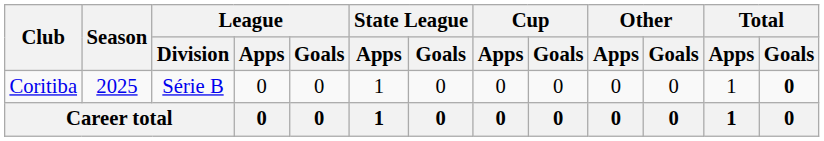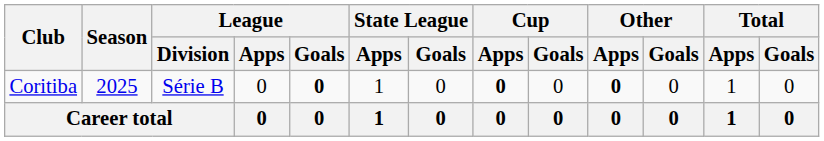(319, 86) normal -> (319, 86) bold
(501, 86) normal -> (501, 86) bold
(616, 86) normal -> (616, 86) bold
(789, 86) bold -> (789, 86) normal
